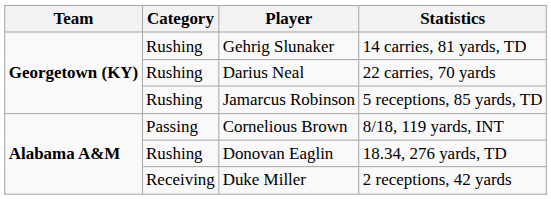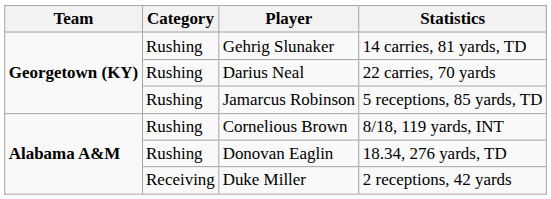(172, 126) Passing -> (174, 126) Rushing
